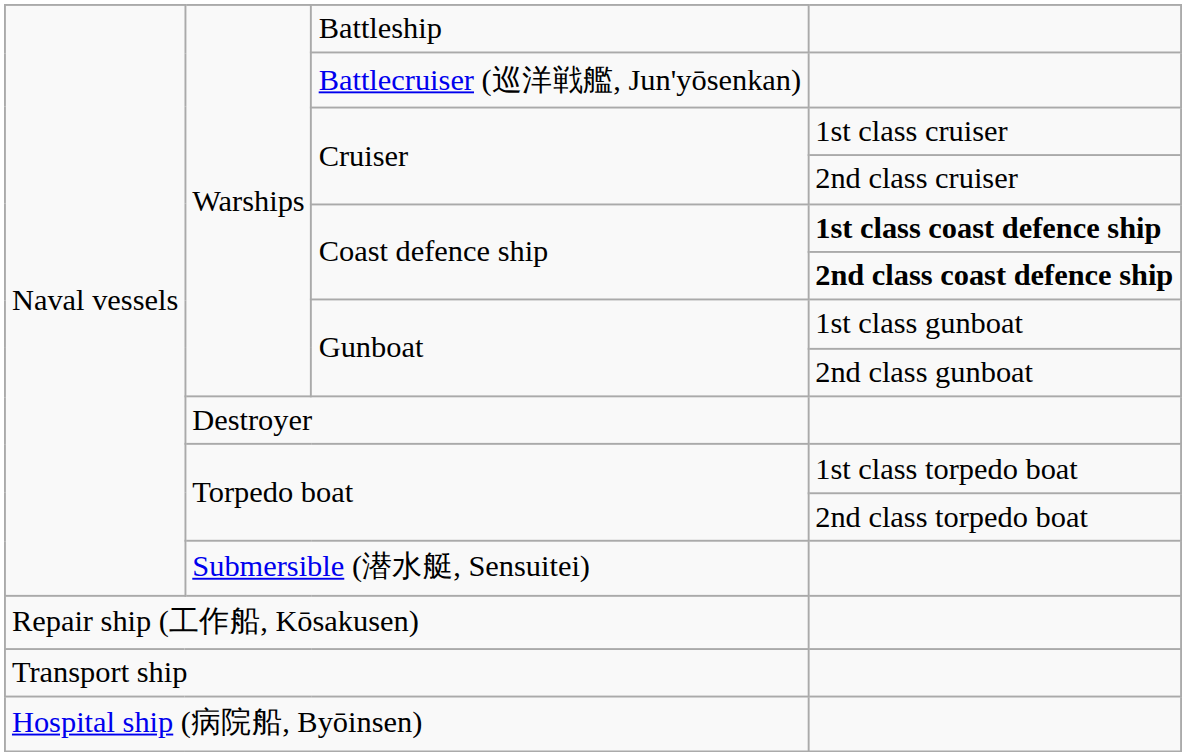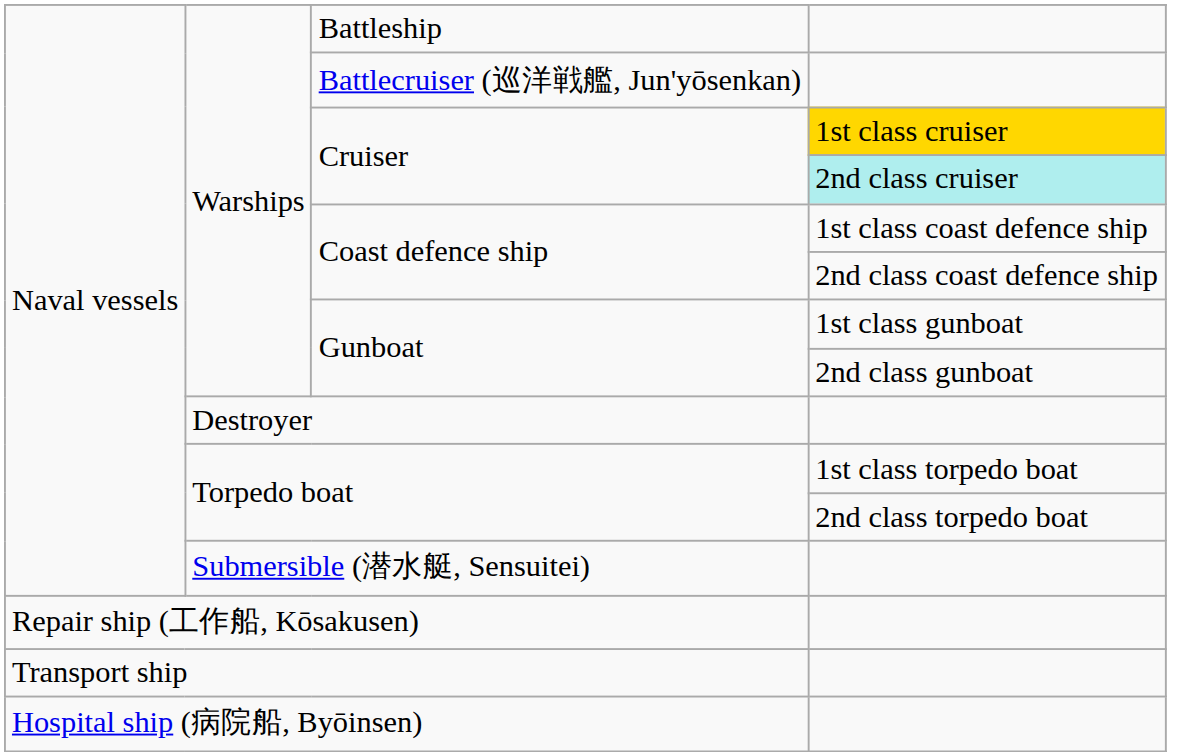(911, 130) no background -> (911, 130) gold background
(917, 178) no background -> (917, 178) paleturquoise background
(988, 227) bold -> (982, 227) normal
(994, 275) bold -> (987, 275) normal
